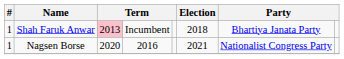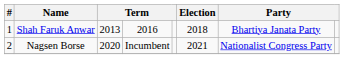(110, 29) pink background -> (110, 29) no background
(147, 29) Incumbent -> (147, 29) 2016
(9, 45) 1 -> (9, 45) 2
(147, 45) 2016 -> (147, 45) Incumbent
